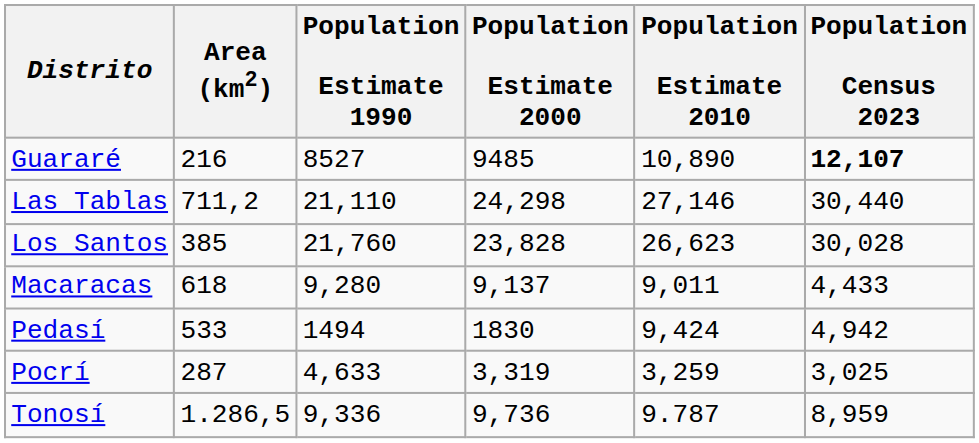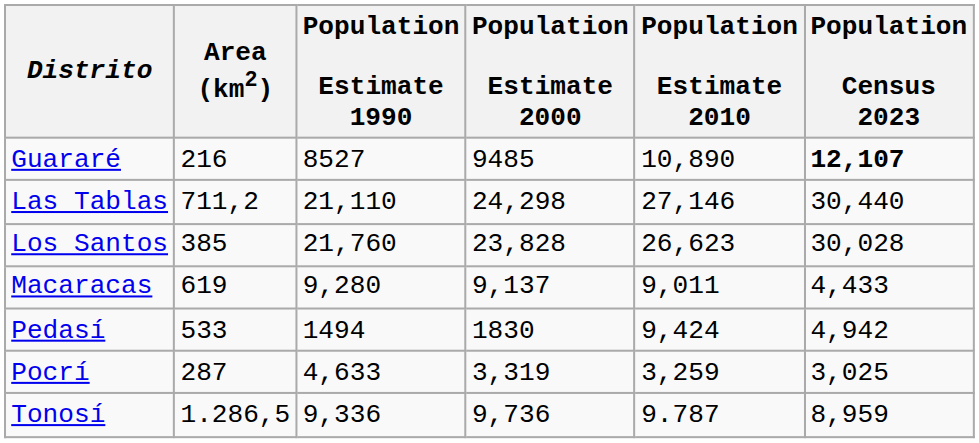(204, 287) 618 -> (204, 287) 619
